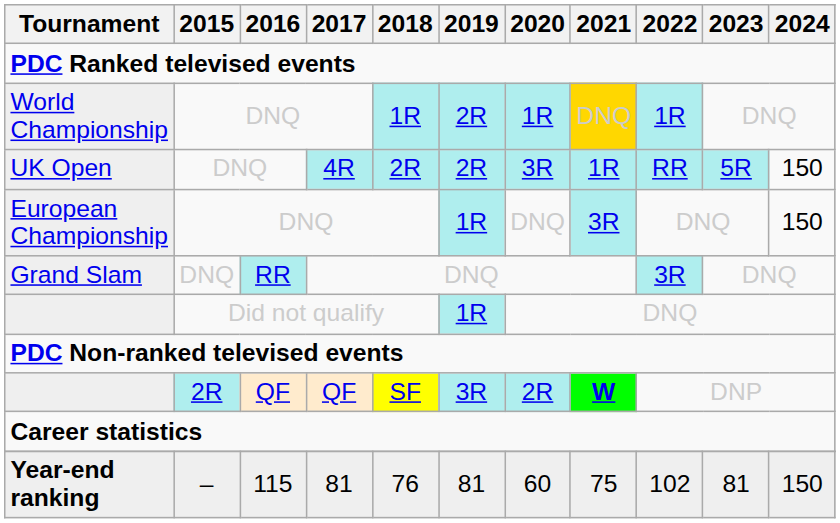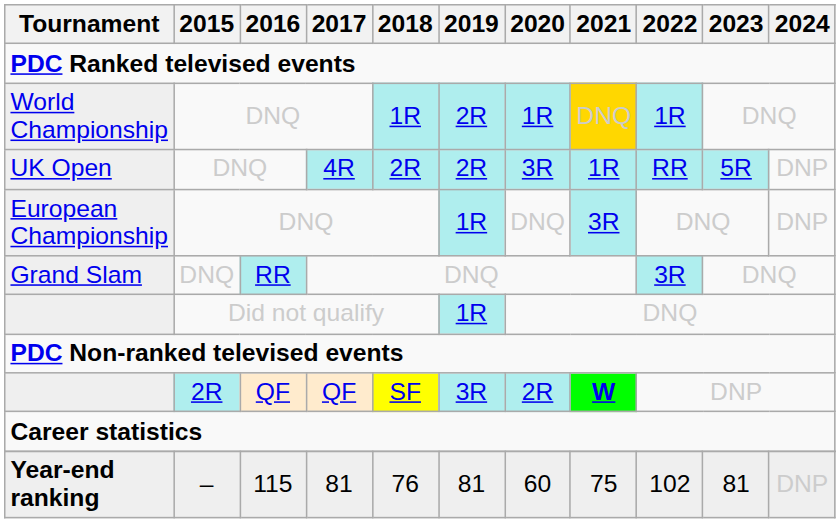(802, 168) 150 -> (802, 168) DNP
(802, 221) 150 -> (802, 221) DNP
(802, 484) 150 -> (802, 484) DNP
